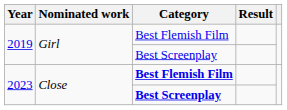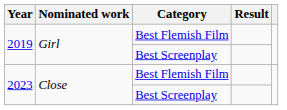(184, 74) bold -> (182, 74) normal
(178, 94) bold -> (176, 94) normal
